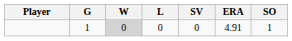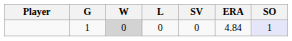(233, 28) 4.91 -> (233, 28) 4.84
(270, 28) no background -> (270, 28) lavender background
